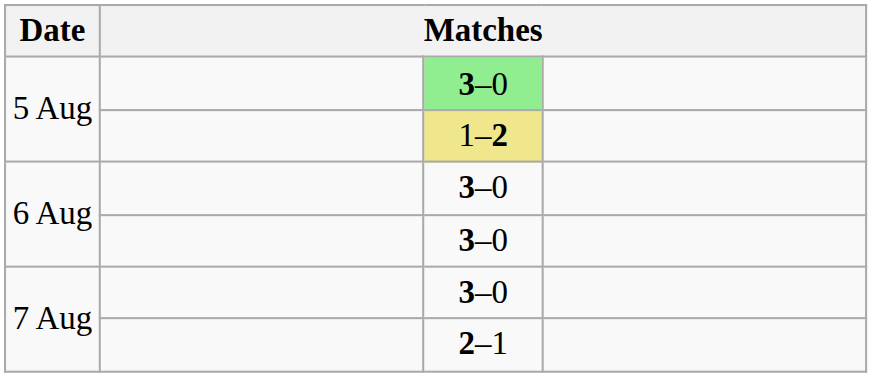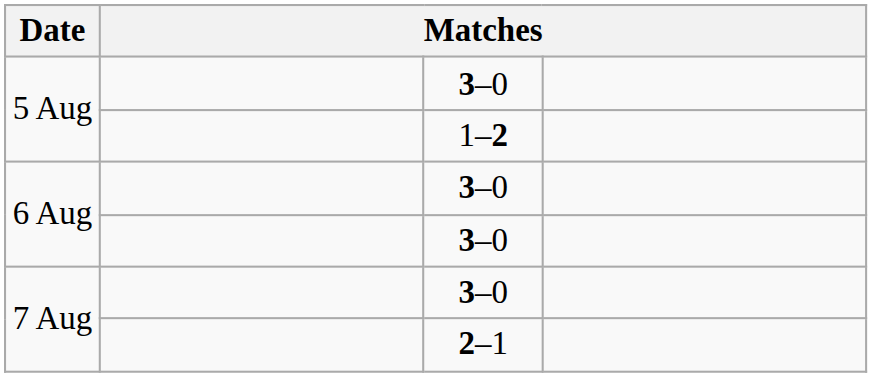(483, 82) lightgreen background -> (483, 82) no background
(483, 135) khaki background -> (483, 135) no background
